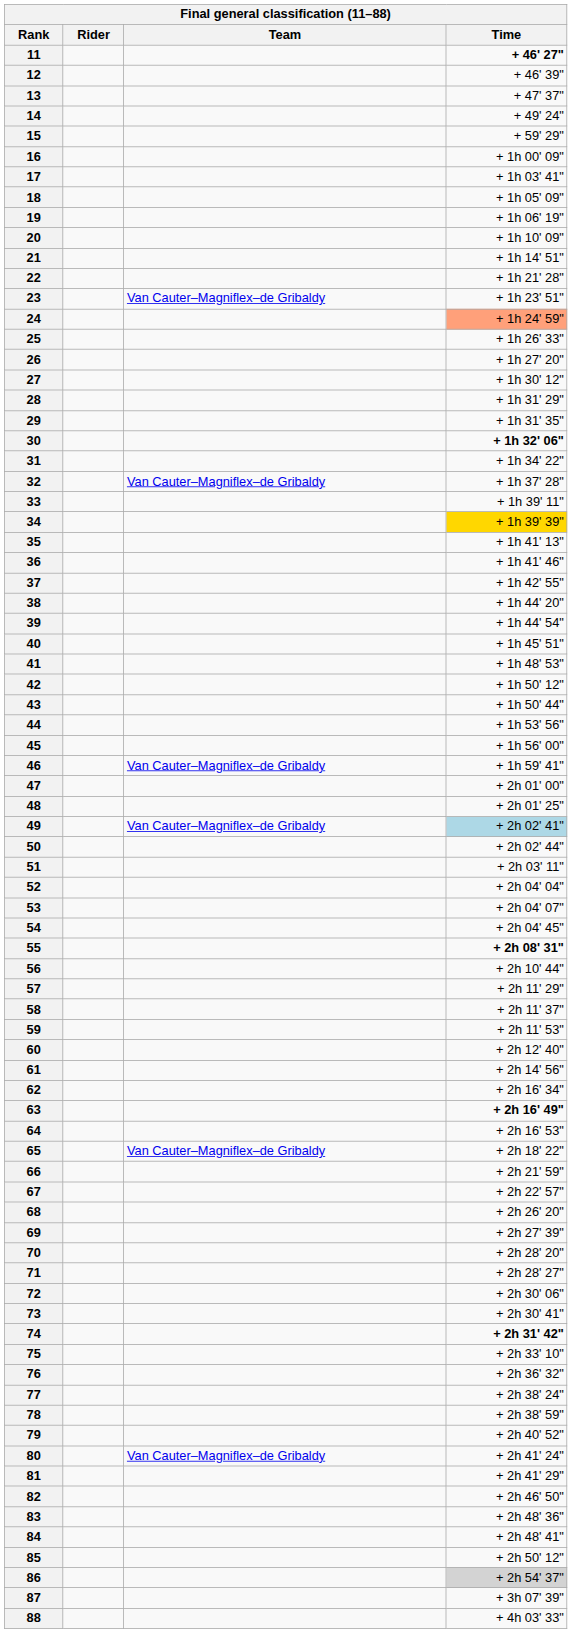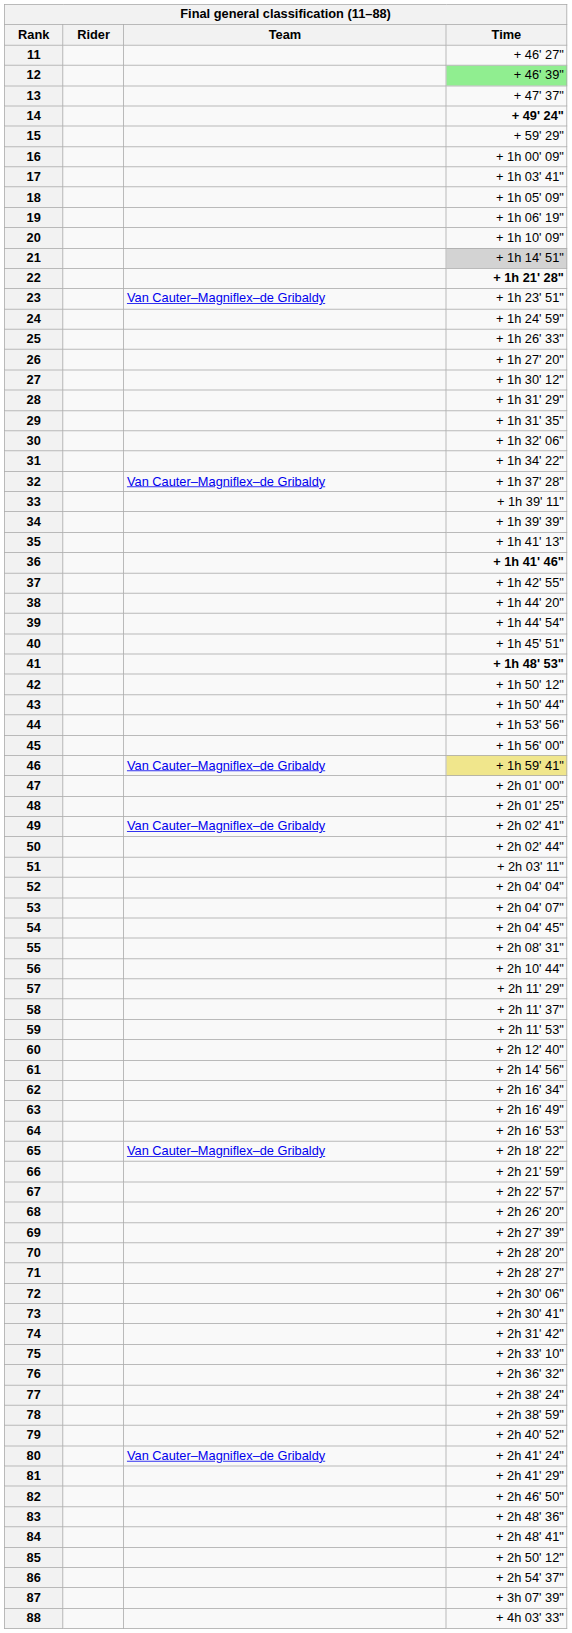(538, 55) bold -> (539, 55) normal
(539, 75) no background -> (539, 75) lightgreen background
(539, 116) normal -> (538, 116) bold
(530, 258) no background -> (530, 258) lightgrey background
(530, 278) normal -> (529, 278) bold
(530, 319) lightsalmon background -> (530, 319) no background
(529, 440) bold -> (530, 440) normal
(530, 522) gold background -> (530, 522) no background
(530, 562) normal -> (529, 562) bold
(530, 664) normal -> (529, 664) bold
(530, 765) no background -> (530, 765) khaki background
(530, 826) lightblue background -> (530, 826) no background
(529, 948) bold -> (530, 948) normal
(529, 1110) bold -> (530, 1110) normal
(529, 1334) bold -> (530, 1334) normal
(530, 1577) lightgrey background -> (530, 1577) no background
